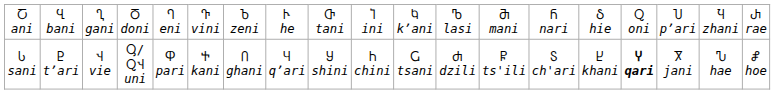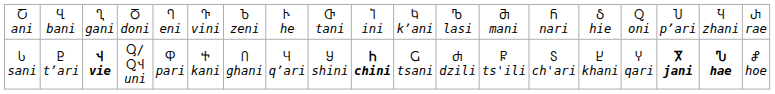(100, 64) normal -> (100, 64) bold
(372, 64) normal -> (372, 64) bold
(639, 64) bold -> (639, 64) normal
(678, 64) normal -> (678, 64) bold
(721, 64) normal -> (721, 64) bold
